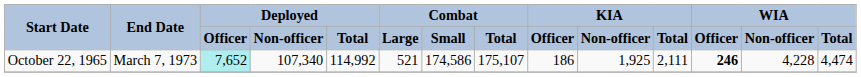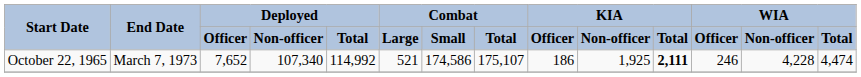(231, 60) paleturquoise background -> (231, 60) no background
(673, 60) normal -> (673, 60) bold
(727, 60) bold -> (727, 60) normal
